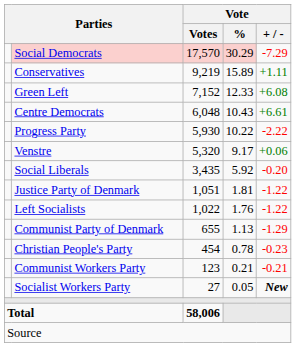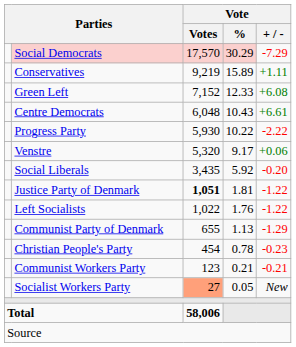(206, 190) normal -> (206, 190) bold
(214, 287) no background -> (214, 287) lightsalmon background
(276, 287) bold -> (277, 287) normal
